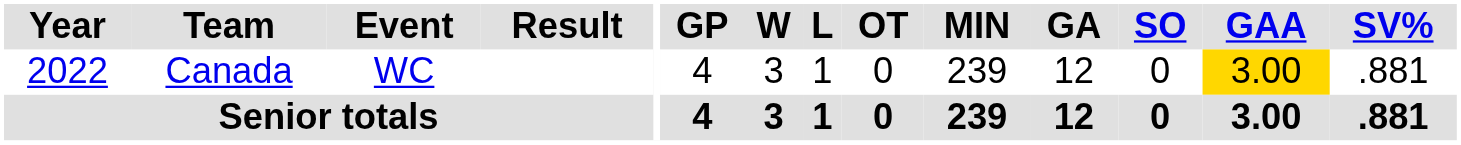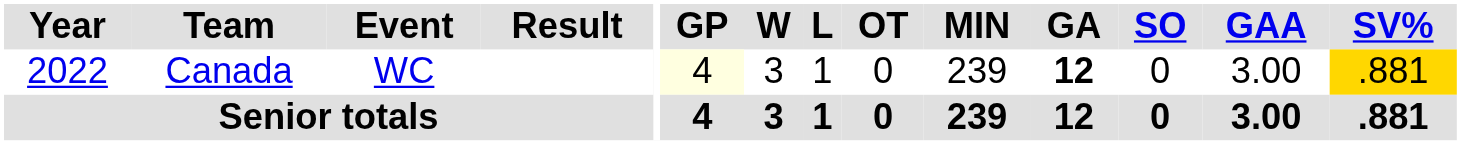(702, 71) no background -> (702, 71) lightyellow background
(1074, 71) normal -> (1074, 71) bold
(1266, 71) gold background -> (1266, 71) no background
(1393, 71) no background -> (1393, 71) gold background
